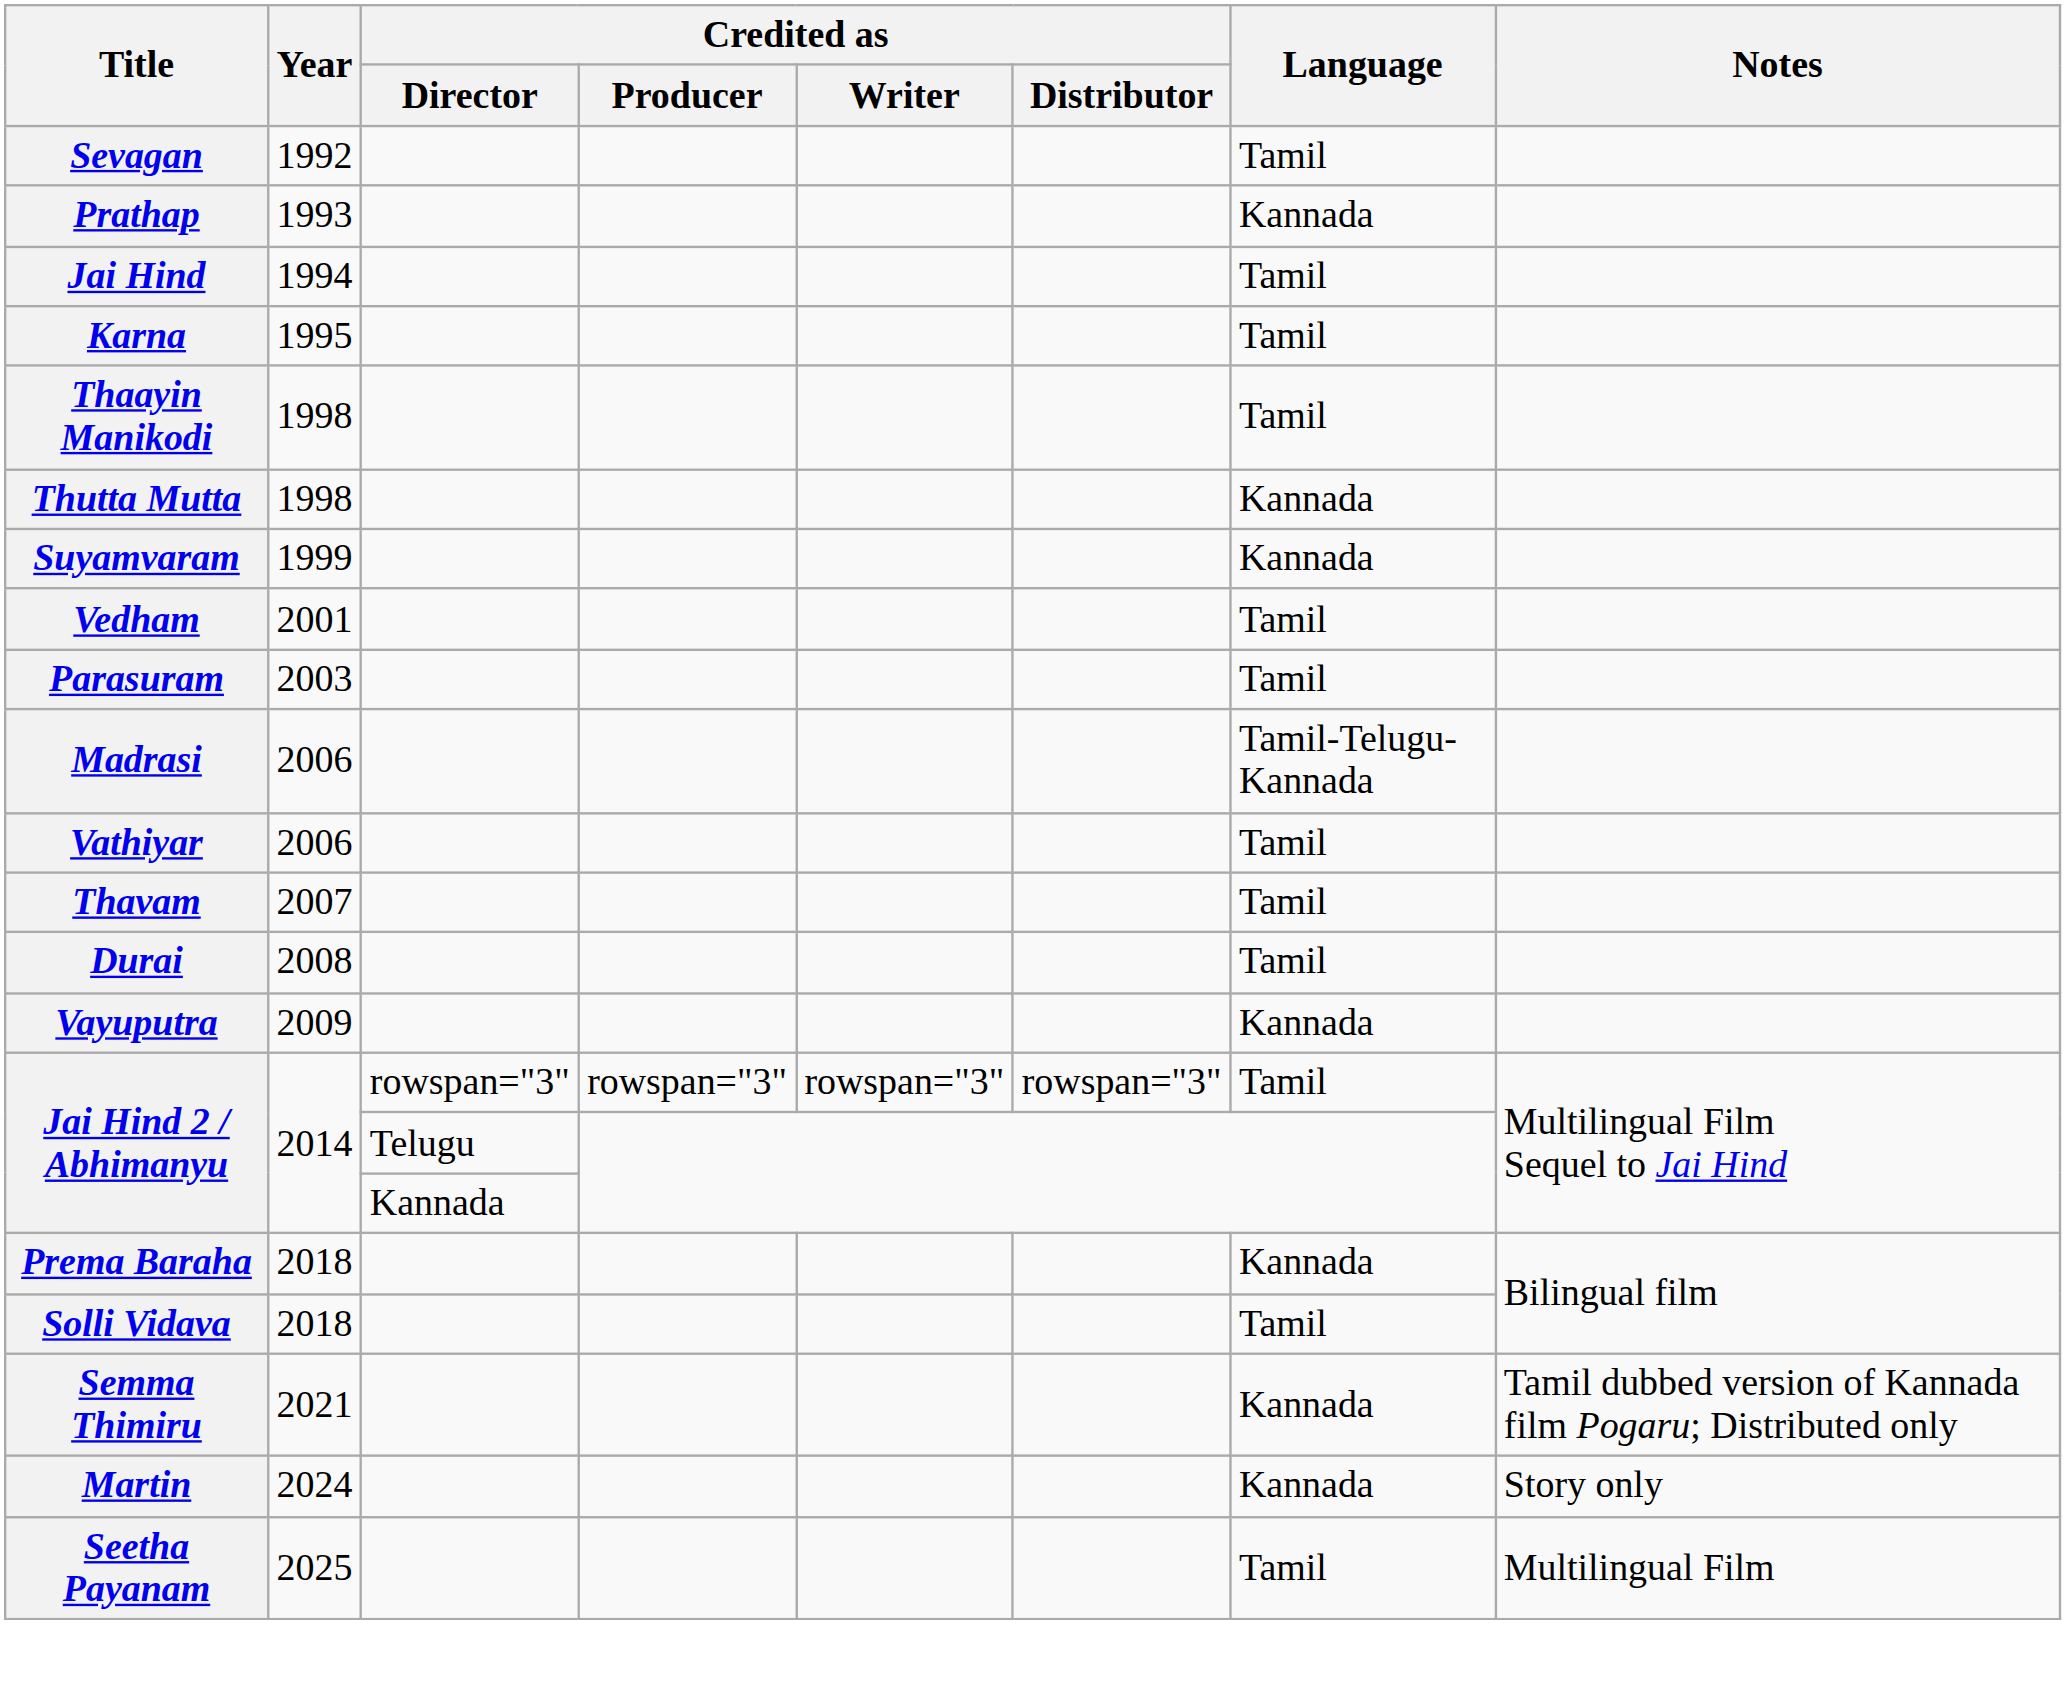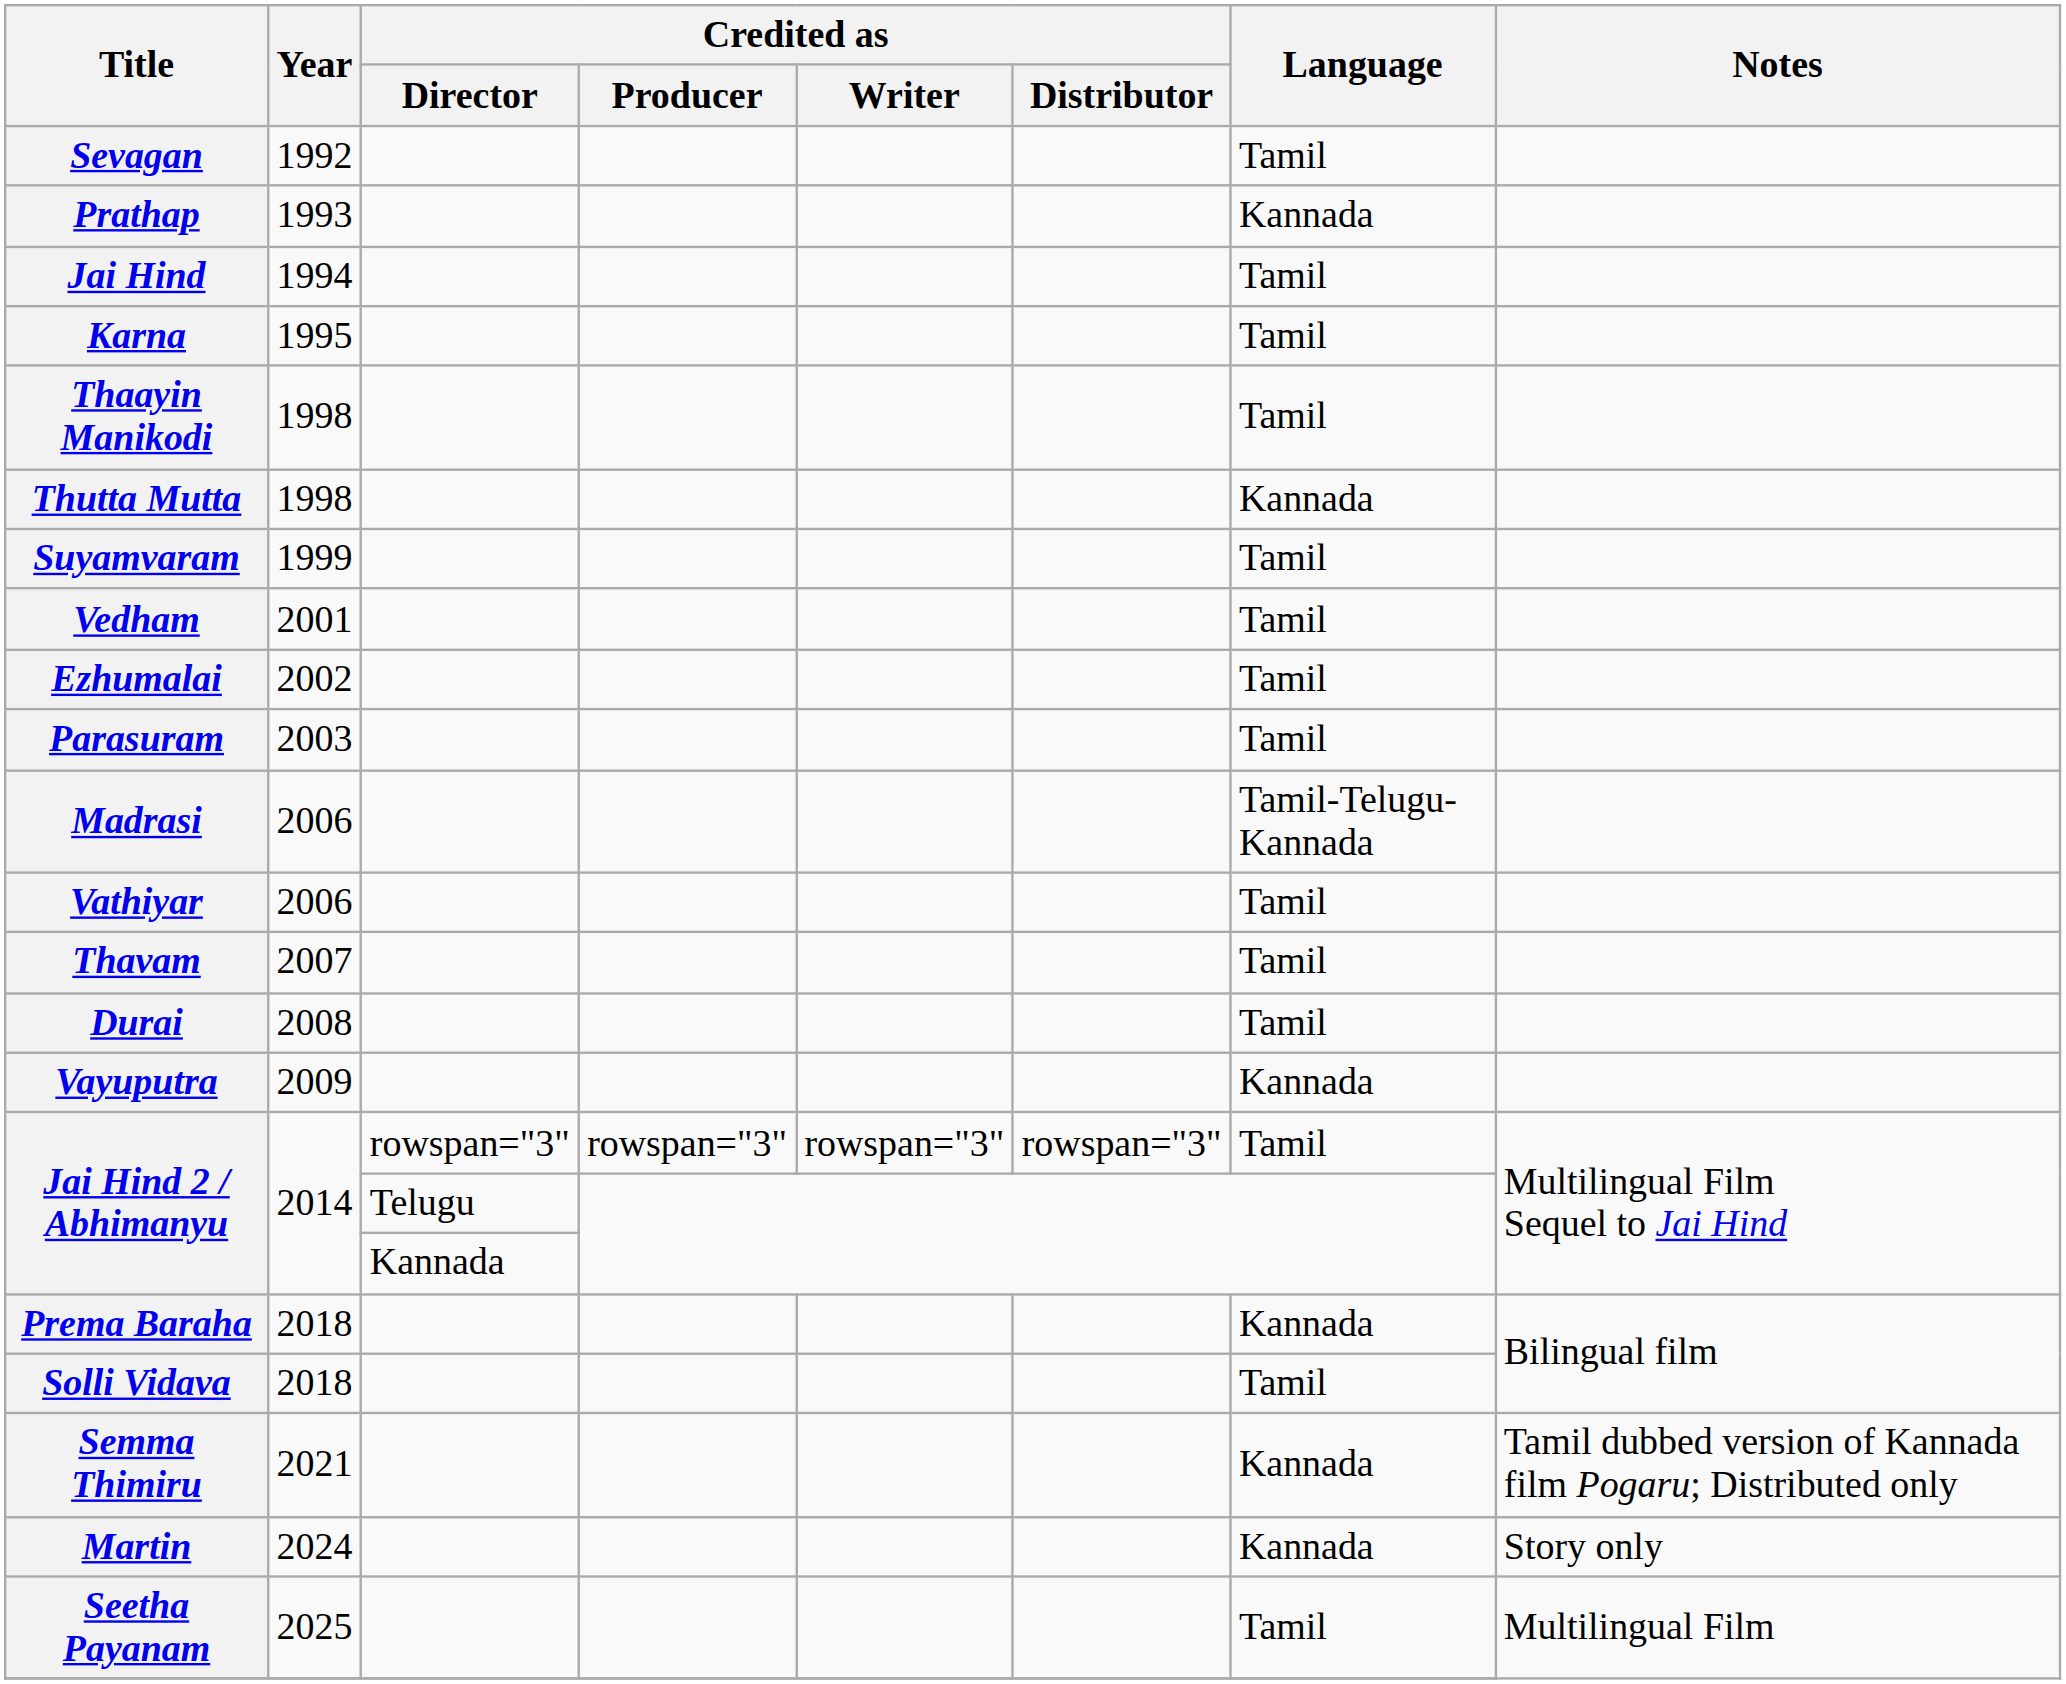(1306, 558) Kannada -> (1283, 558) Tamil
+ row: (136, 678)
